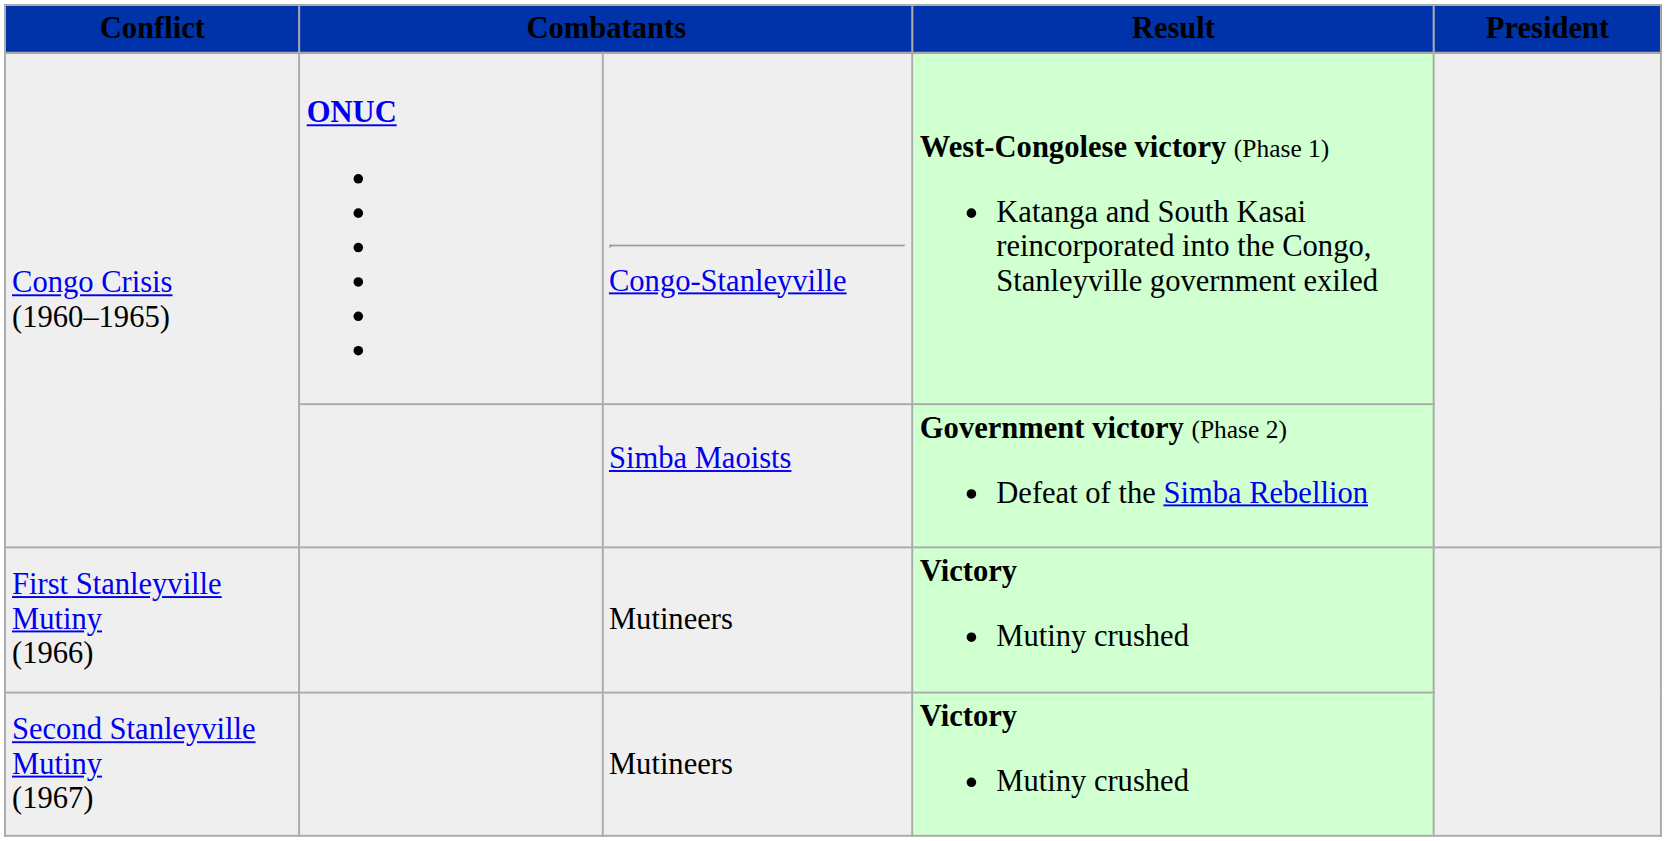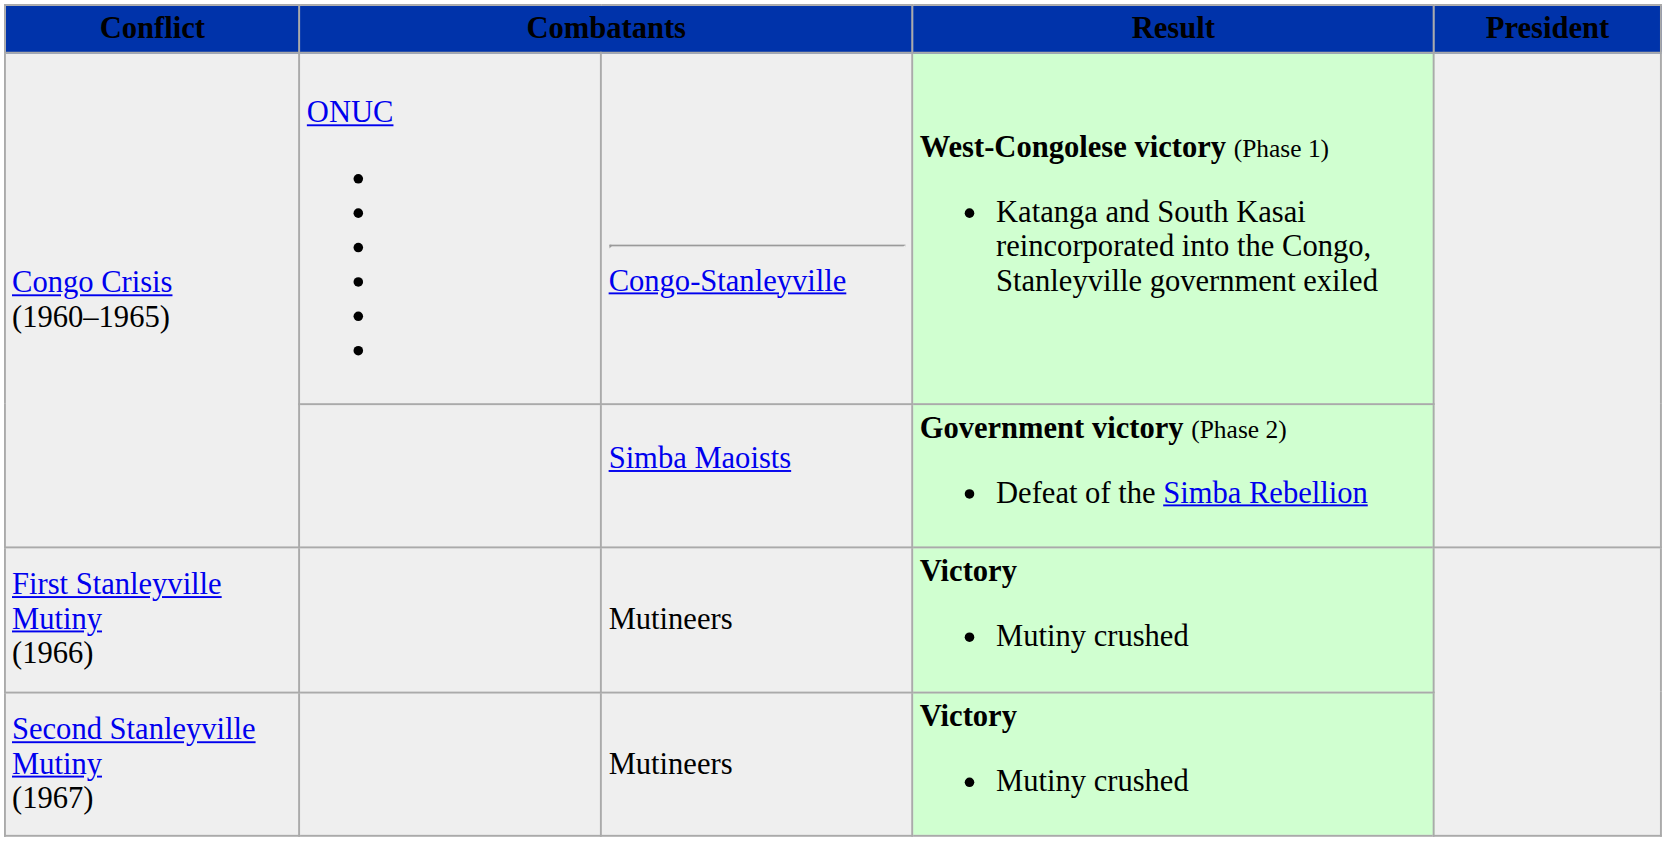(451, 230) bold -> (451, 230) normal
